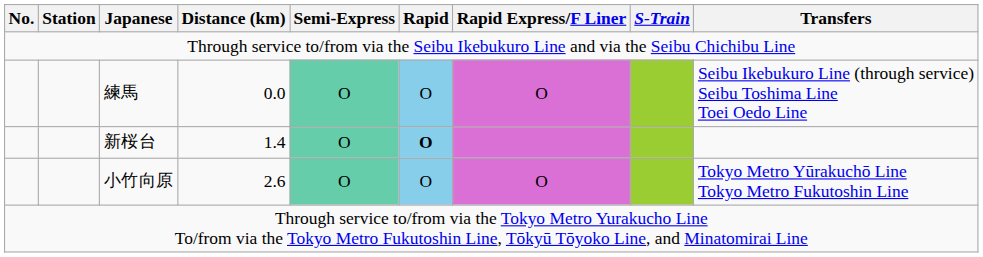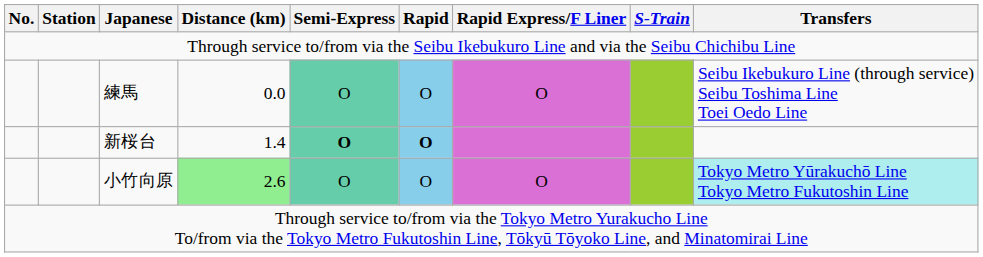(344, 142) normal -> (344, 142) bold
(275, 181) no background -> (275, 181) lightgreen background
(803, 181) no background -> (803, 181) paleturquoise background
